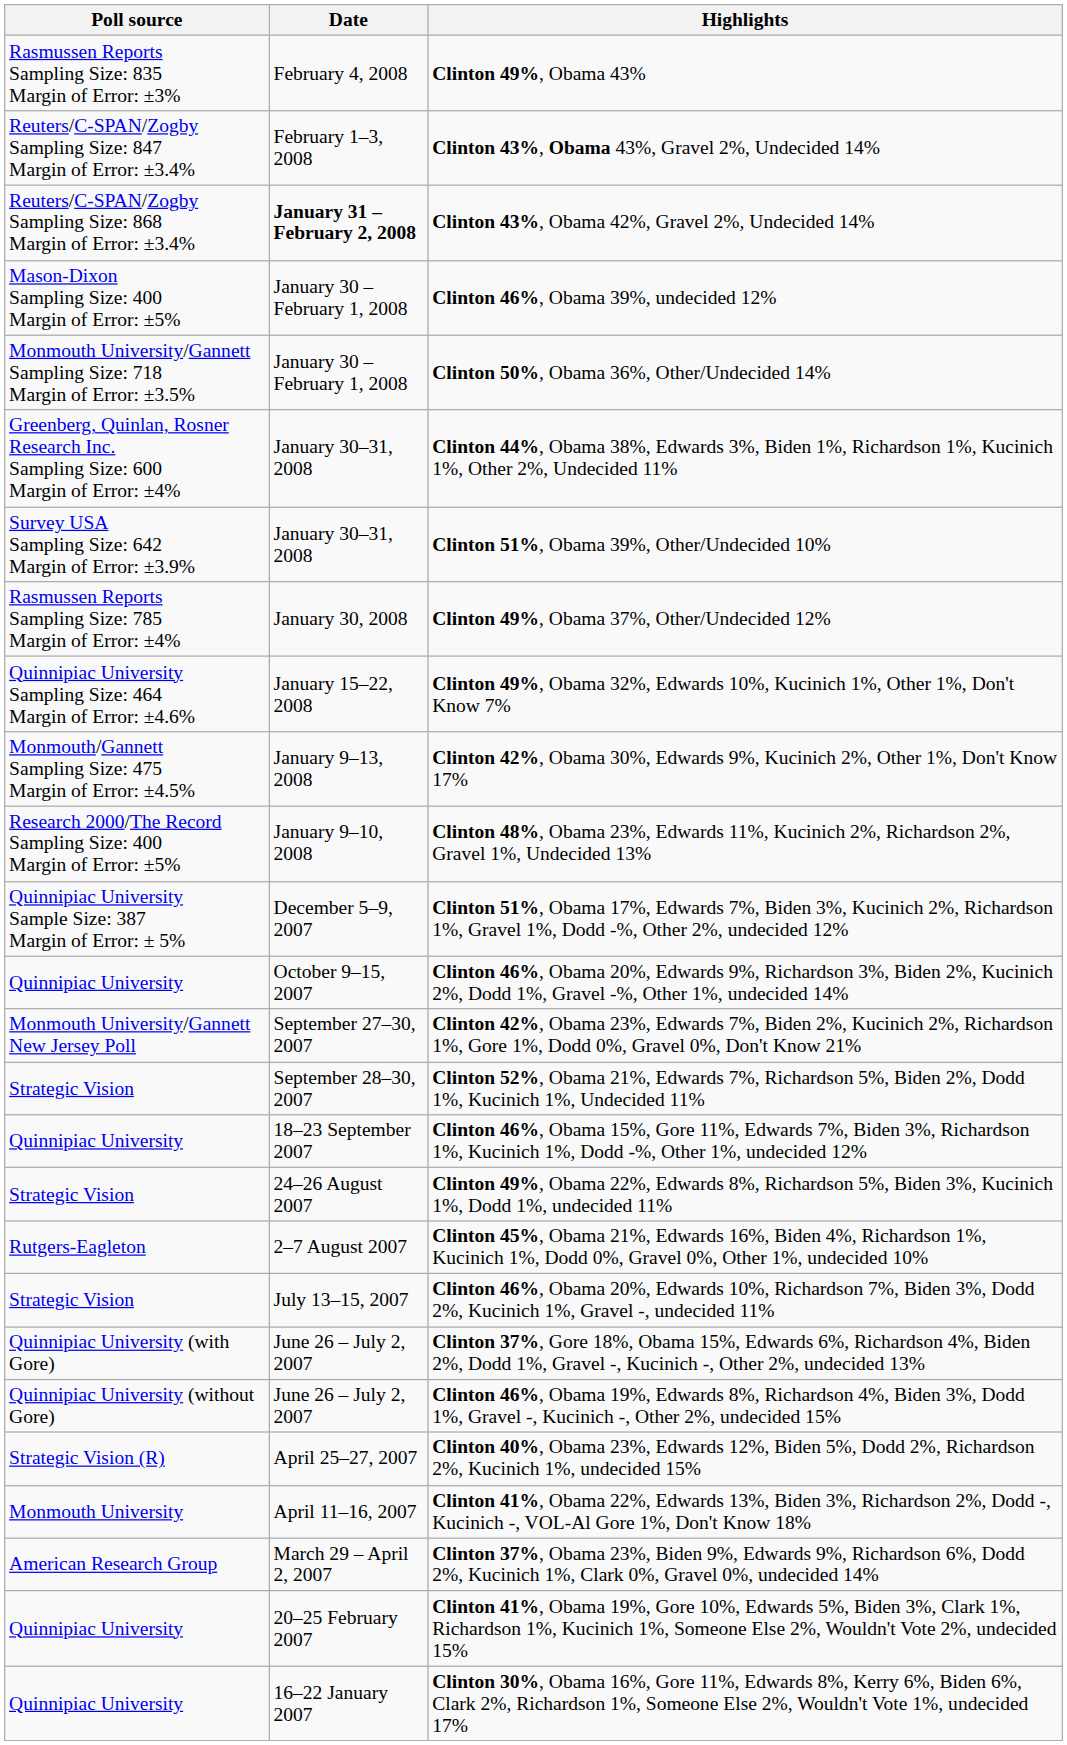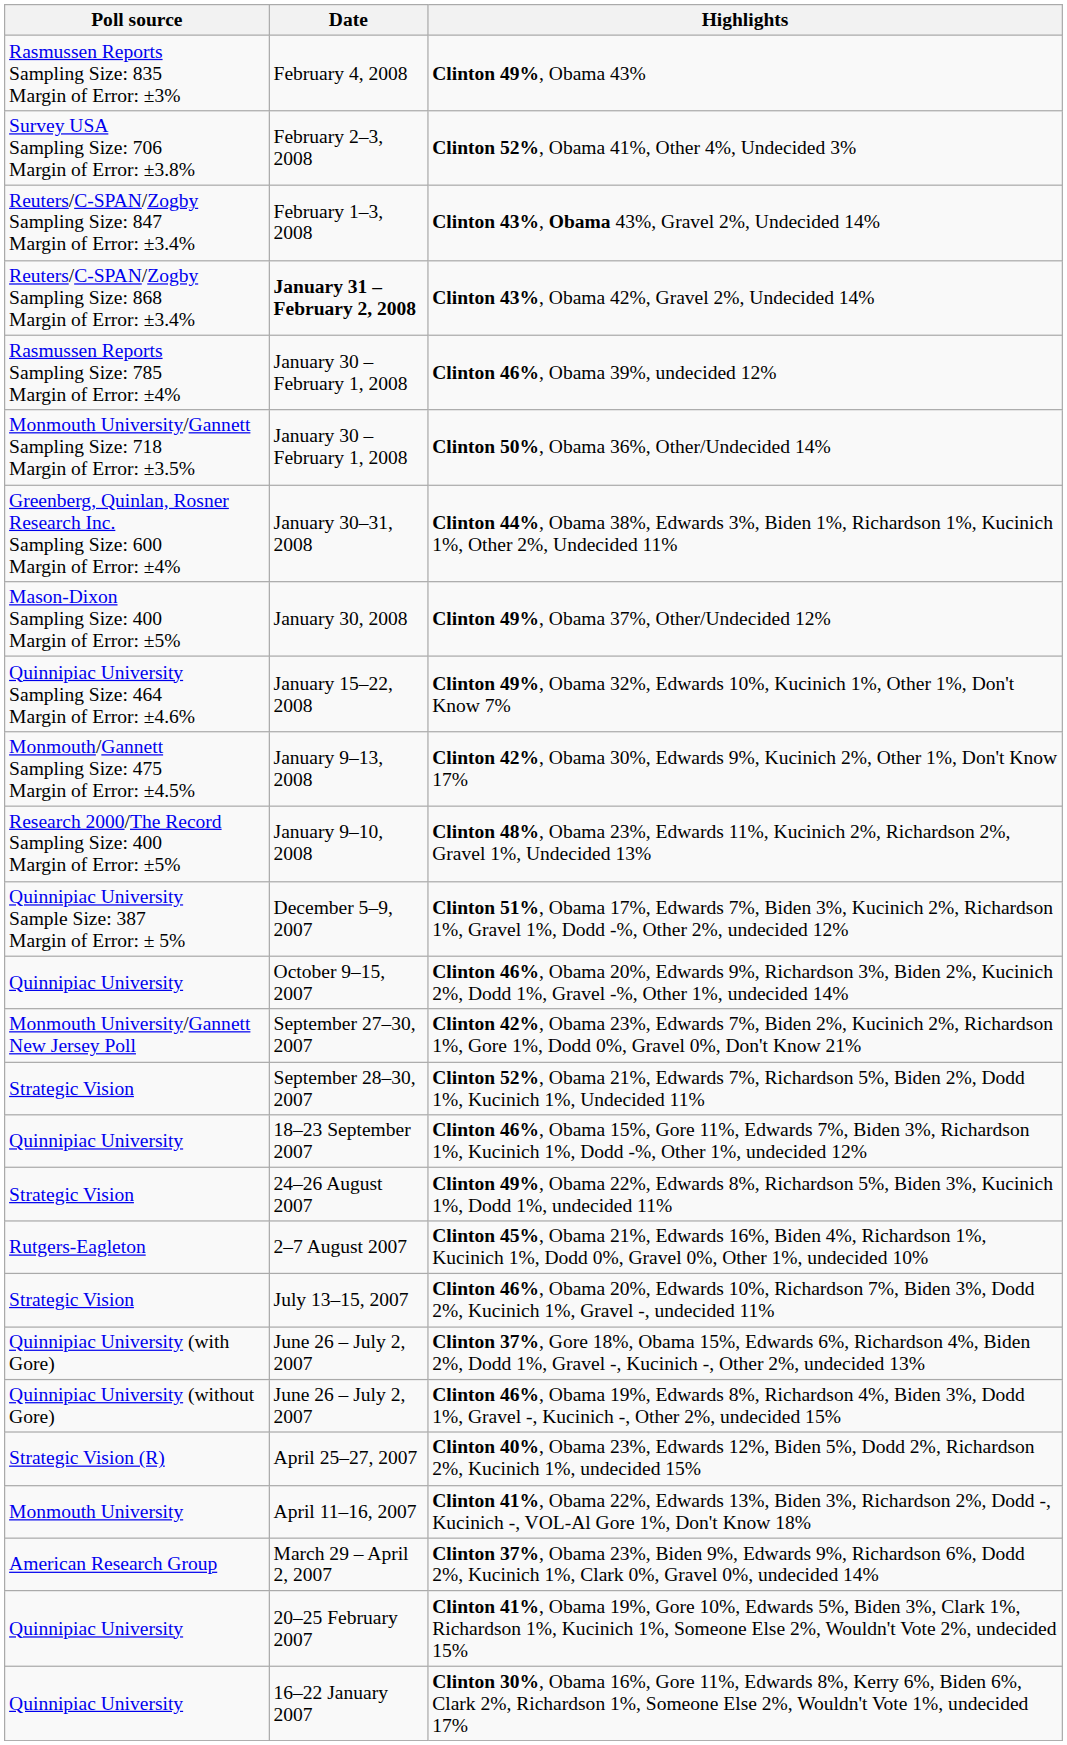+ row: (644, 147)
(95, 297) Mason-Dixon Sampling Size: 400 Margin of Error: ±5% -> (95, 372) Rasmussen Reports Sampling Size: 785 Margin of Error: ±4%
- row: (631, 544)
(95, 618) Rasmussen Reports Sampling Size: 785 Margin of Error: ±4% -> (95, 618) Mason-Dixon Sampling Size: 400 Margin of Error: ±5%
